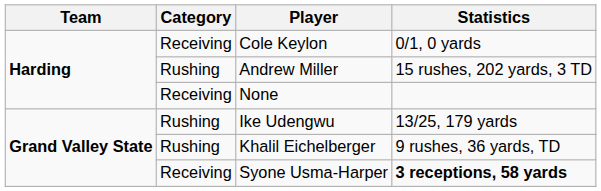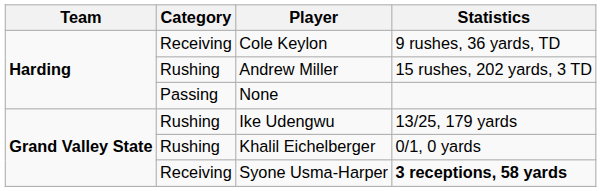(438, 43) 0/1, 0 yards -> (478, 43) 9 rushes, 36 yards, TD
(196, 95) Receiving -> (189, 95) Passing
(478, 147) 9 rushes, 36 yards, TD -> (438, 147) 0/1, 0 yards
